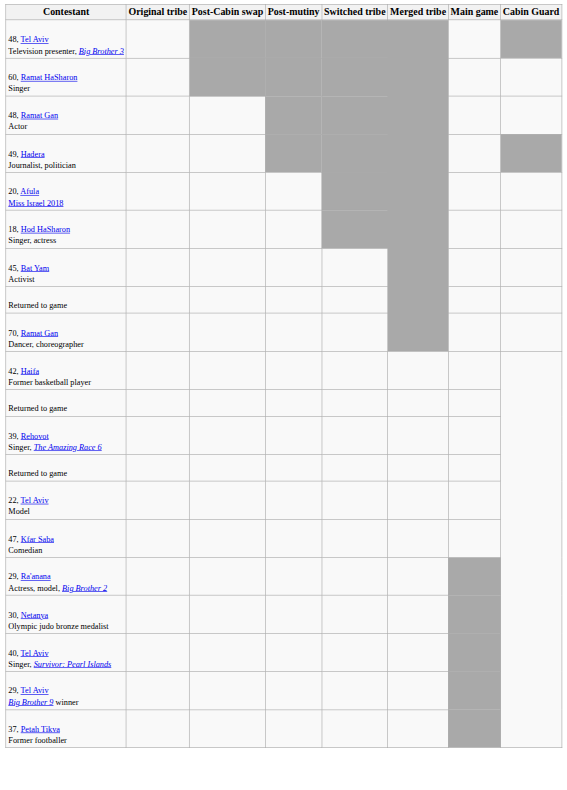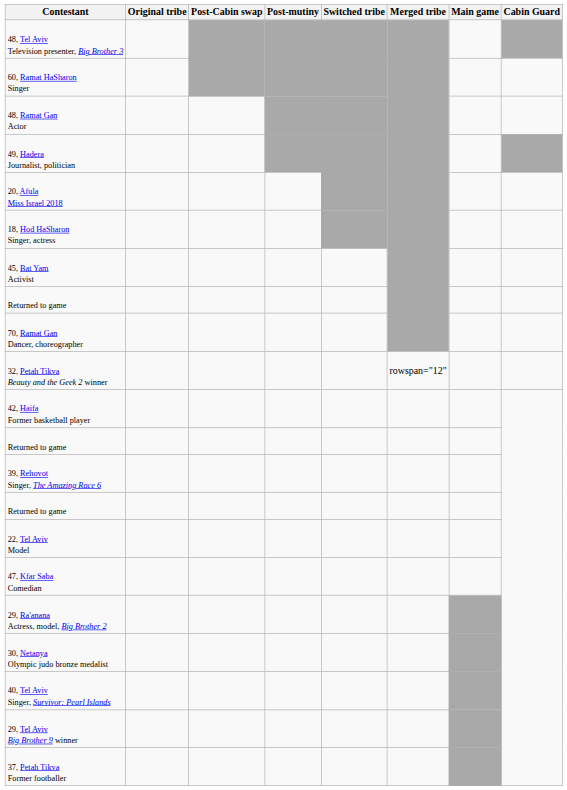+ row: (58, 376)
